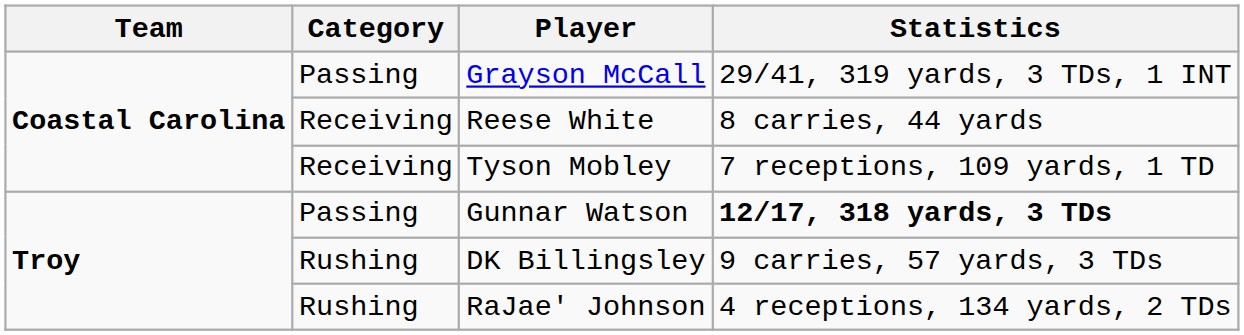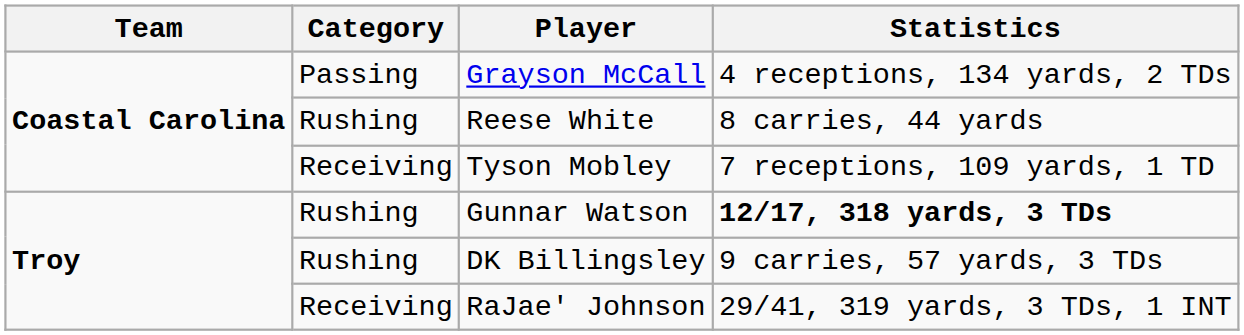(975, 75) 29/41, 319 yards, 3 TDs, 1 INT -> (975, 75) 4 receptions, 134 yards, 2 TDs
(376, 122) Receiving -> (359, 122) Rushing
(359, 214) Passing -> (359, 214) Rushing
(359, 307) Rushing -> (376, 307) Receiving
(975, 307) 4 receptions, 134 yards, 2 TDs -> (975, 307) 29/41, 319 yards, 3 TDs, 1 INT
